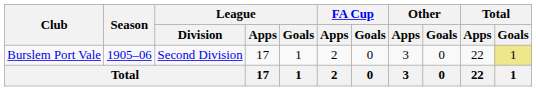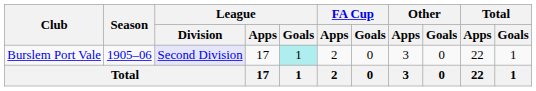(200, 55) no background -> (200, 55) lavender background
(298, 55) no background -> (298, 55) paleturquoise background
(513, 55) khaki background -> (513, 55) no background
